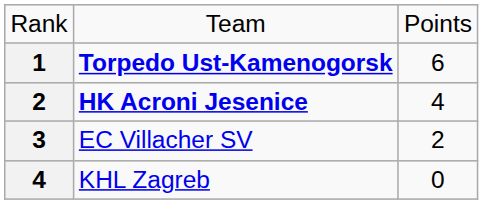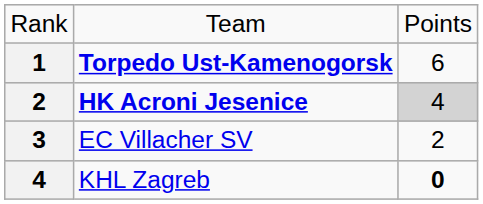(438, 101) no background -> (438, 101) lightgrey background
(438, 179) normal -> (438, 179) bold
